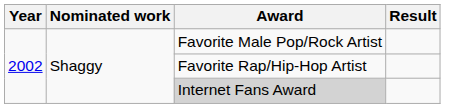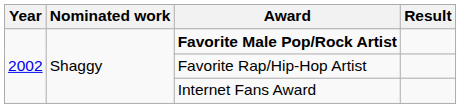(280, 41) normal -> (287, 41) bold
(247, 90) lightgrey background -> (247, 90) no background
